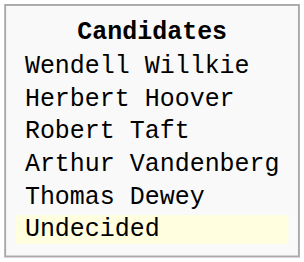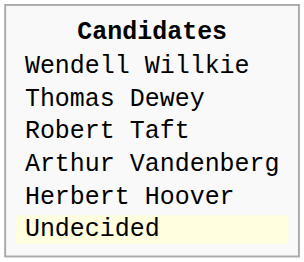(130, 98) Herbert Hoover -> (115, 98) Thomas Dewey
(115, 196) Thomas Dewey -> (130, 196) Herbert Hoover
